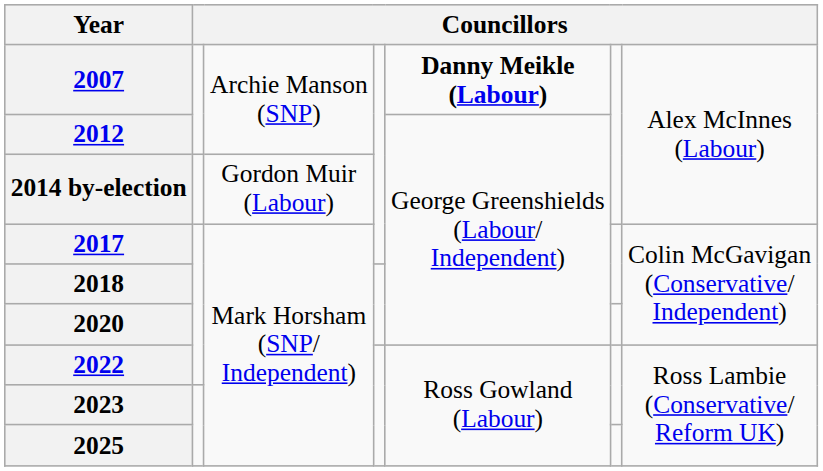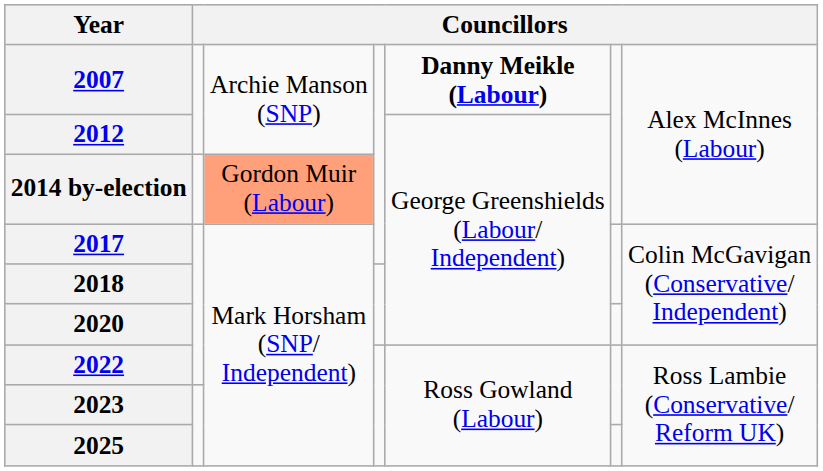(289, 188) no background -> (289, 188) lightsalmon background
